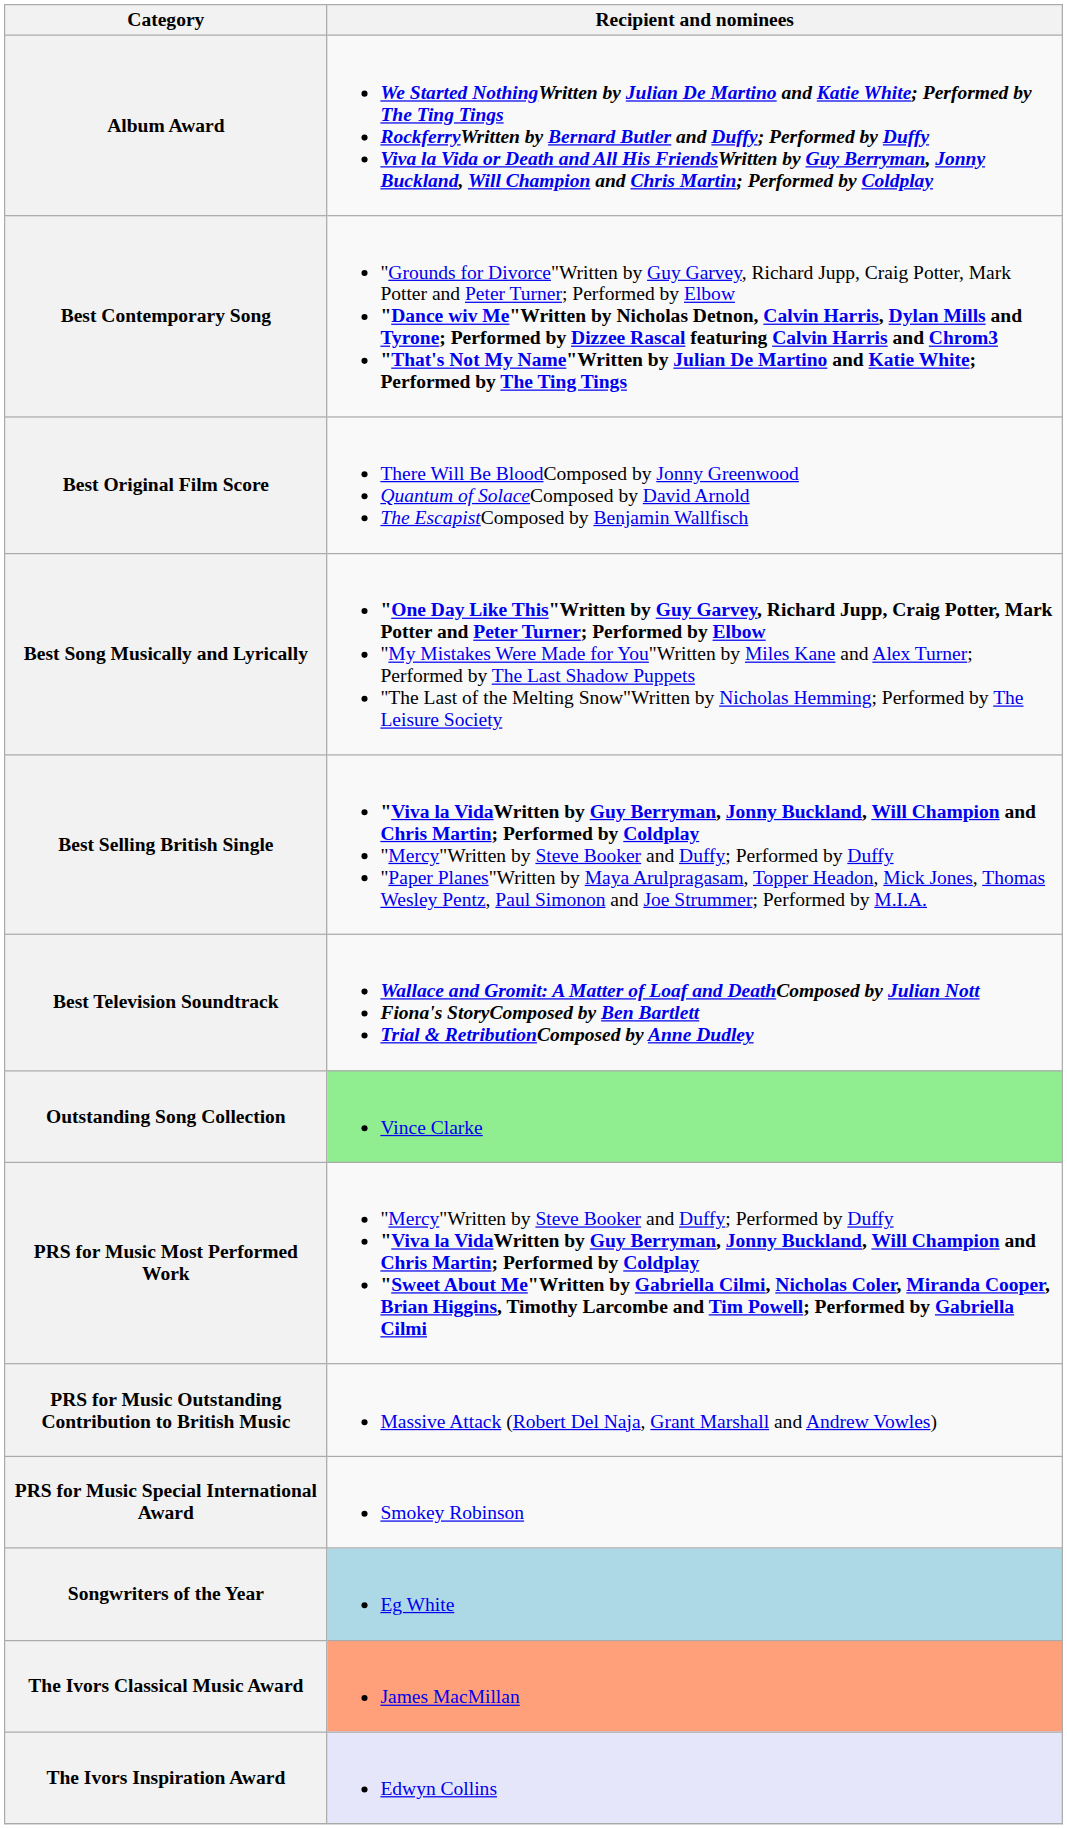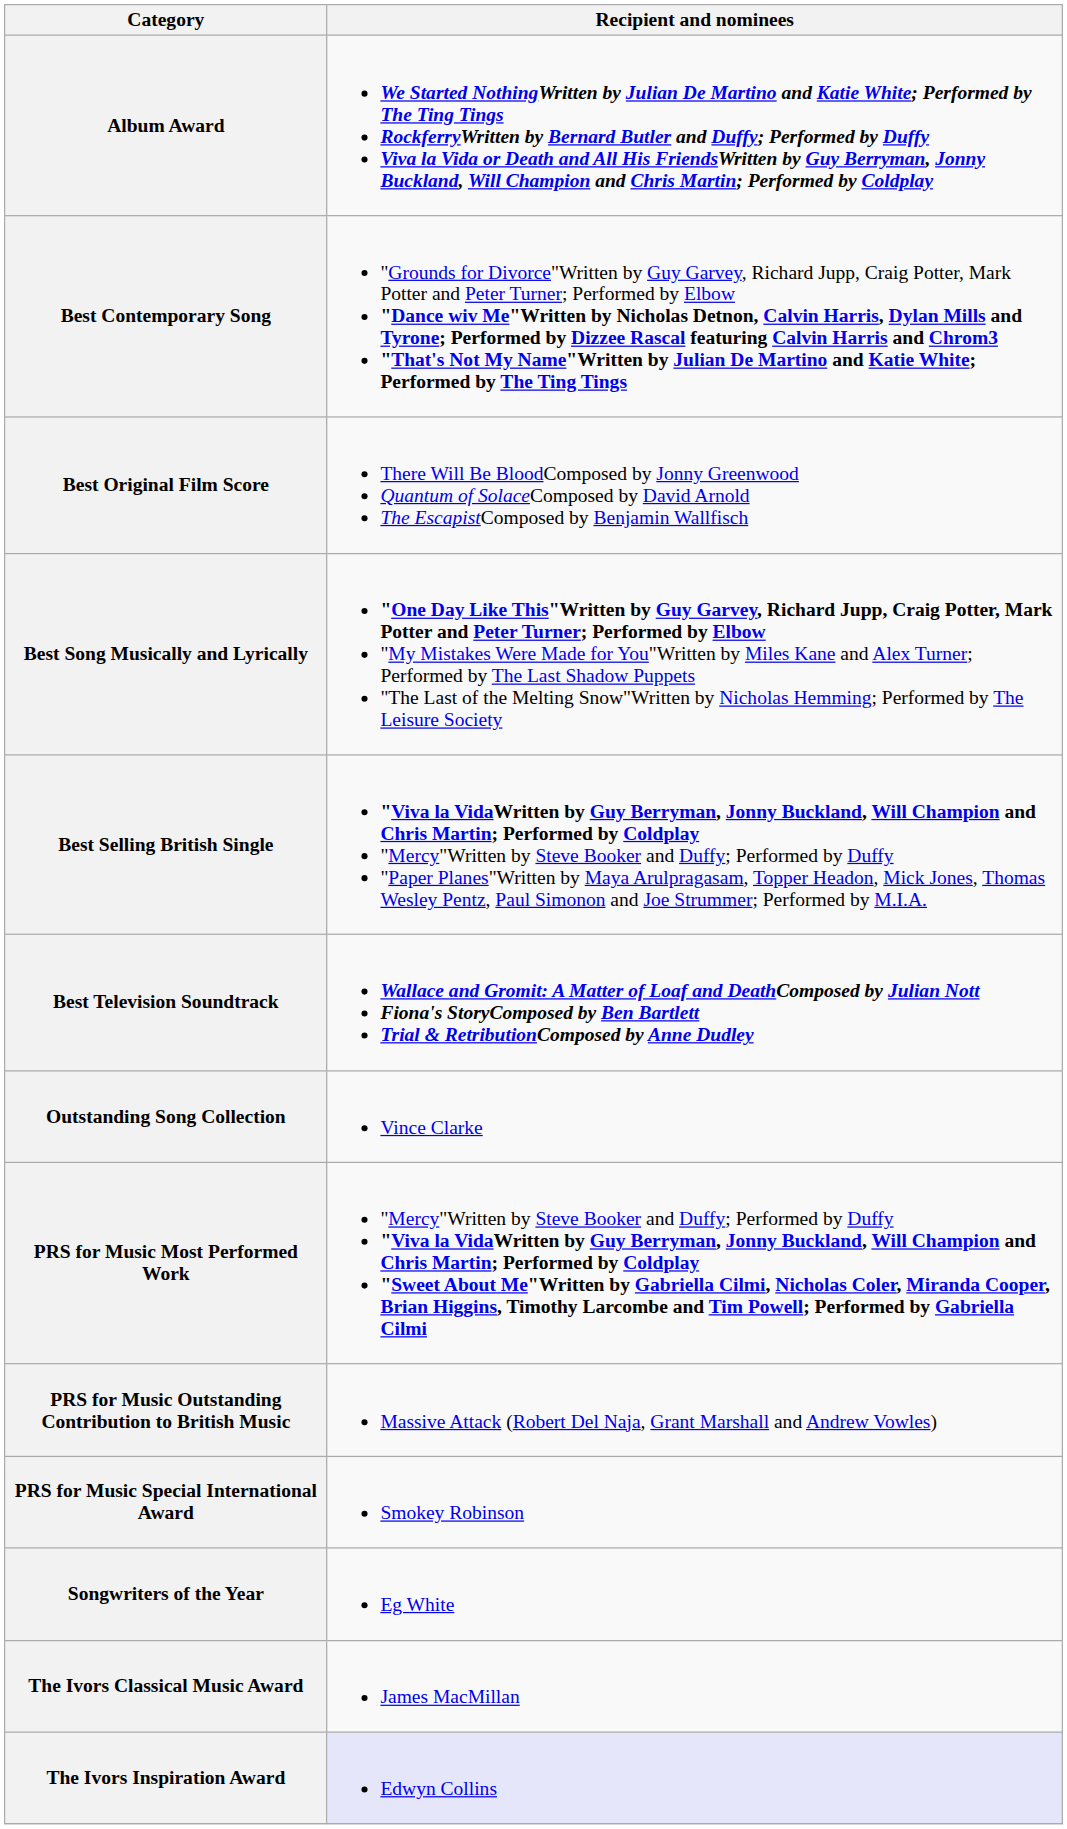(695, 1127) lightgreen background -> (695, 1127) no background
(695, 1605) lightblue background -> (695, 1605) no background
(695, 1697) lightsalmon background -> (695, 1697) no background
